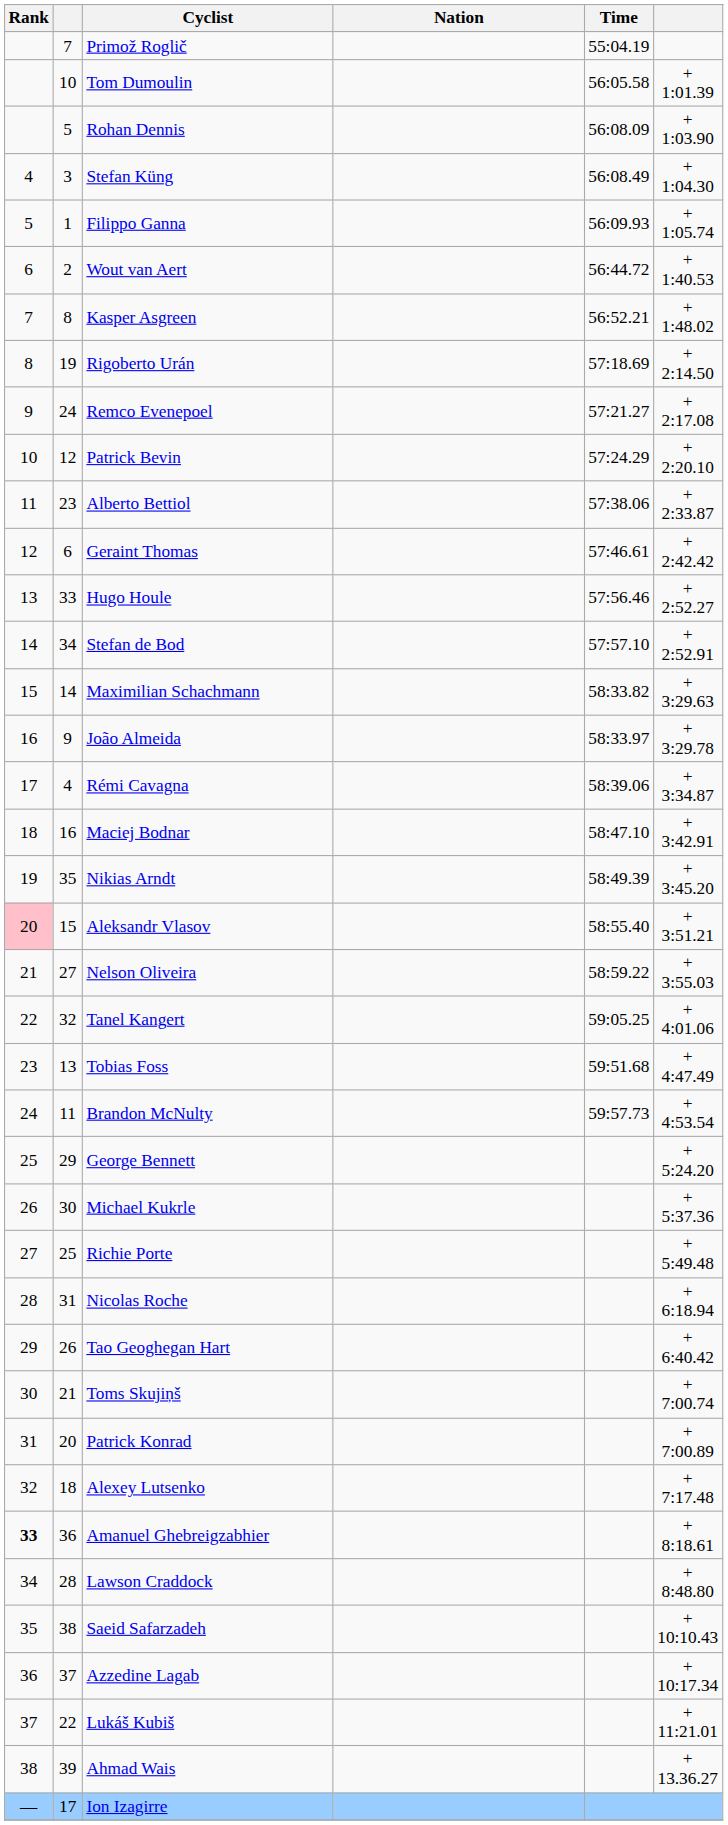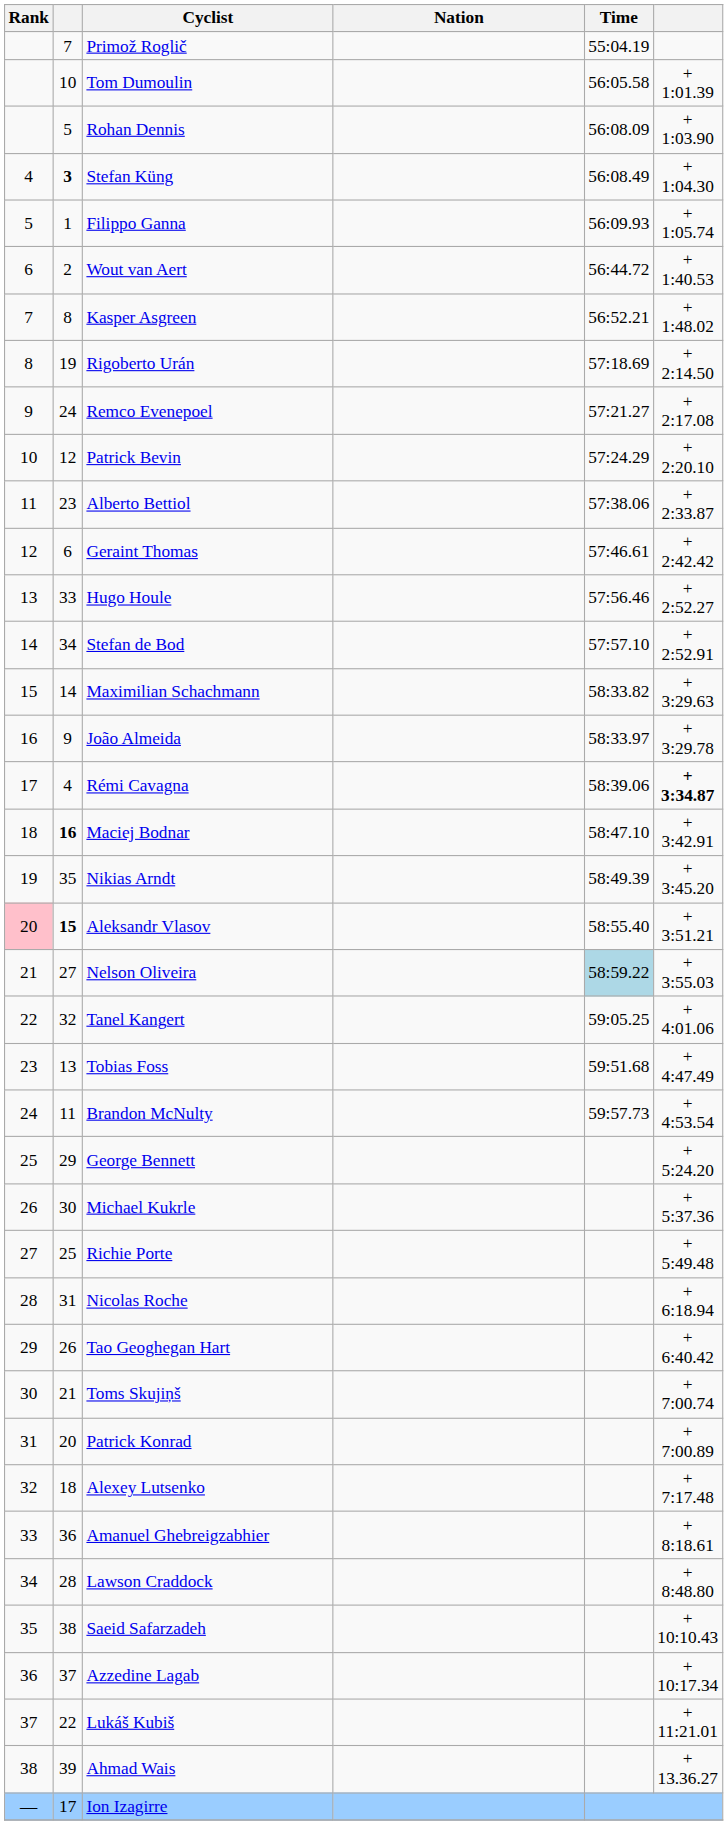(68, 176) normal -> (68, 176) bold
(688, 785) normal -> (688, 785) bold
(68, 832) normal -> (68, 832) bold
(68, 925) normal -> (68, 925) bold
(619, 972) no background -> (619, 972) lightblue background
(29, 1534) bold -> (29, 1534) normal
